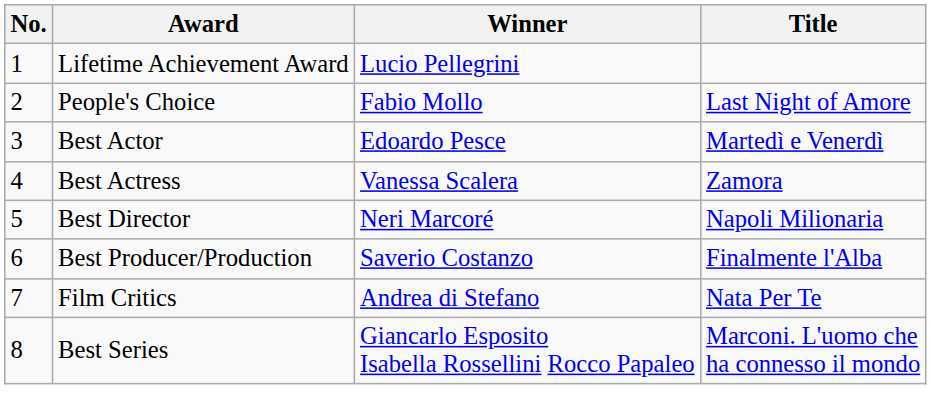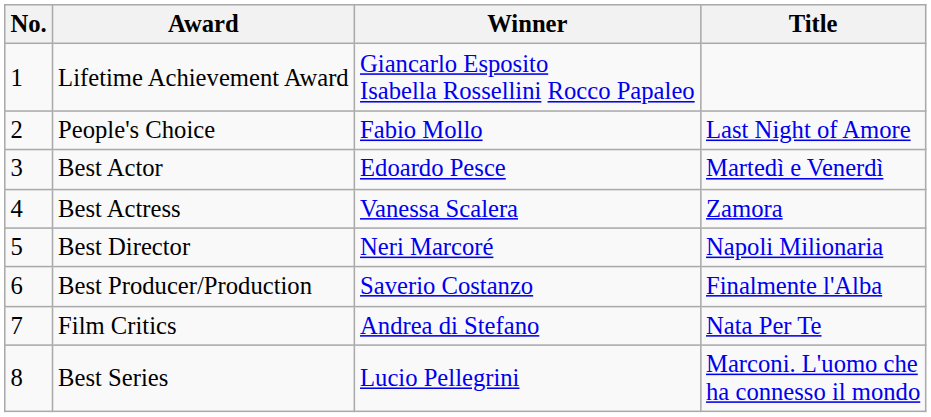(440, 63) Lucio Pellegrini -> (527, 76) Giancarlo Esposito Isabella Rossellini Rocco Papaleo
(527, 350) Giancarlo Esposito Isabella Rossellini Rocco Papaleo -> (440, 378) Lucio Pellegrini
